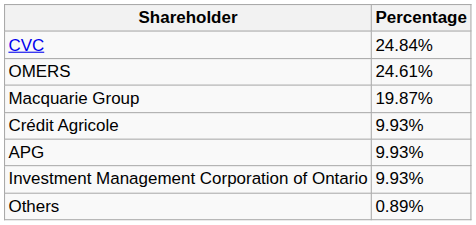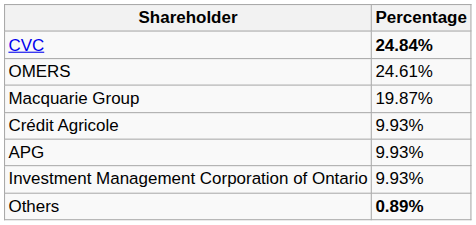(404, 44) normal -> (404, 44) bold
(399, 206) normal -> (399, 206) bold
